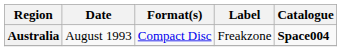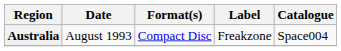(303, 35) bold -> (303, 35) normal
